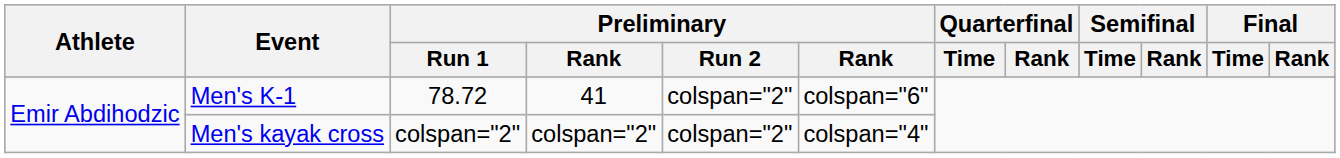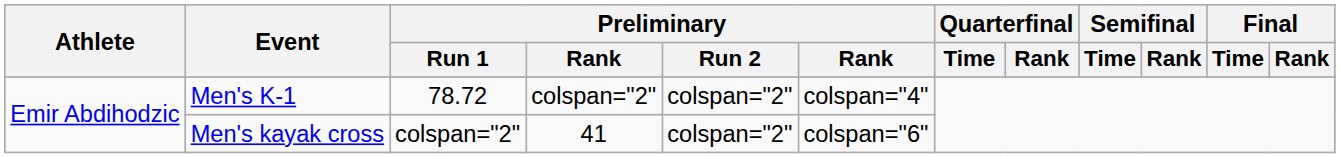(594, 96) 41 -> (594, 96) colspan="2"
(866, 96) colspan="6" -> (866, 96) colspan="4"
(594, 134) colspan="2" -> (594, 134) 41
(866, 134) colspan="4" -> (866, 134) colspan="6"
